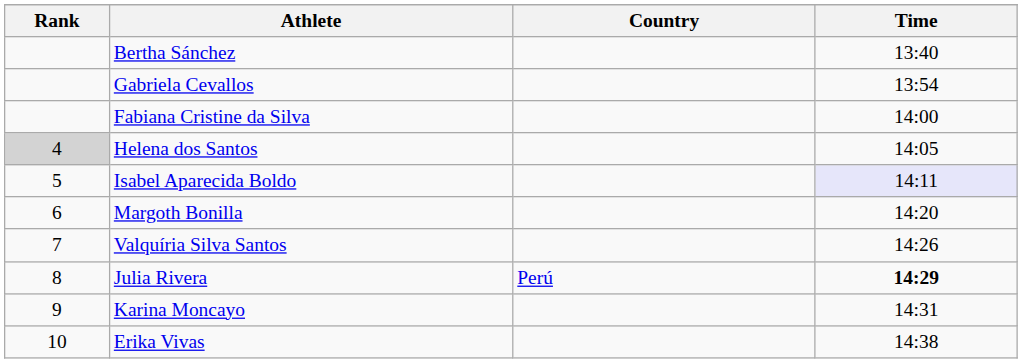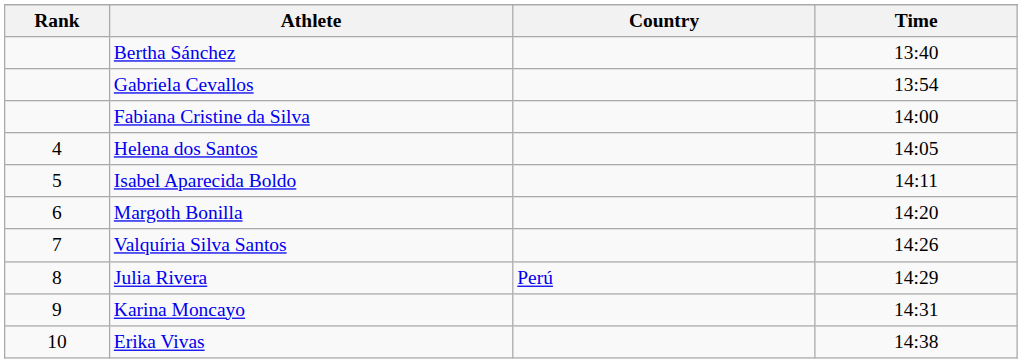(57, 149) lightgrey background -> (57, 149) no background
(916, 181) lavender background -> (916, 181) no background
(916, 277) bold -> (916, 277) normal
